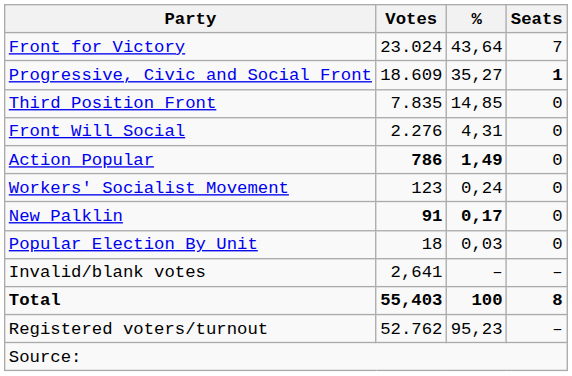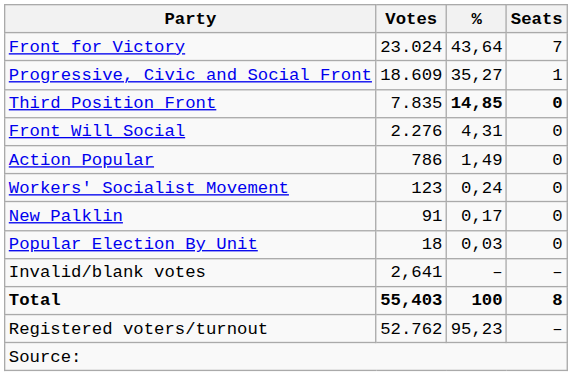(557, 75) bold -> (557, 75) normal
(477, 103) normal -> (477, 103) bold
(557, 103) normal -> (557, 103) bold
(427, 160) bold -> (427, 160) normal
(482, 160) bold -> (482, 160) normal
(432, 216) bold -> (432, 216) normal
(482, 216) bold -> (482, 216) normal
